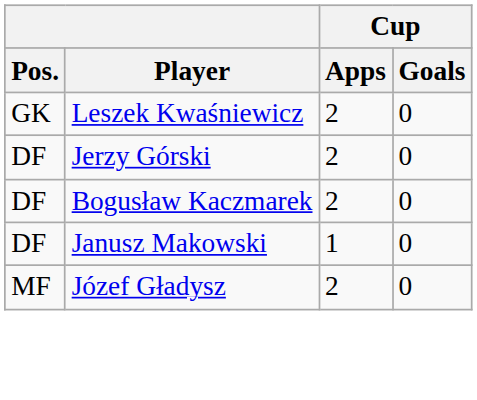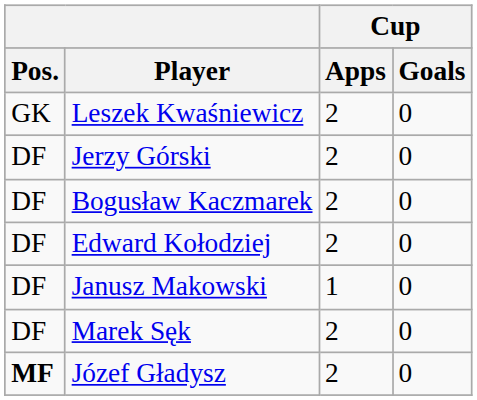+ row: (172, 243)
+ row: (131, 330)
(31, 286) normal -> (32, 373) bold
